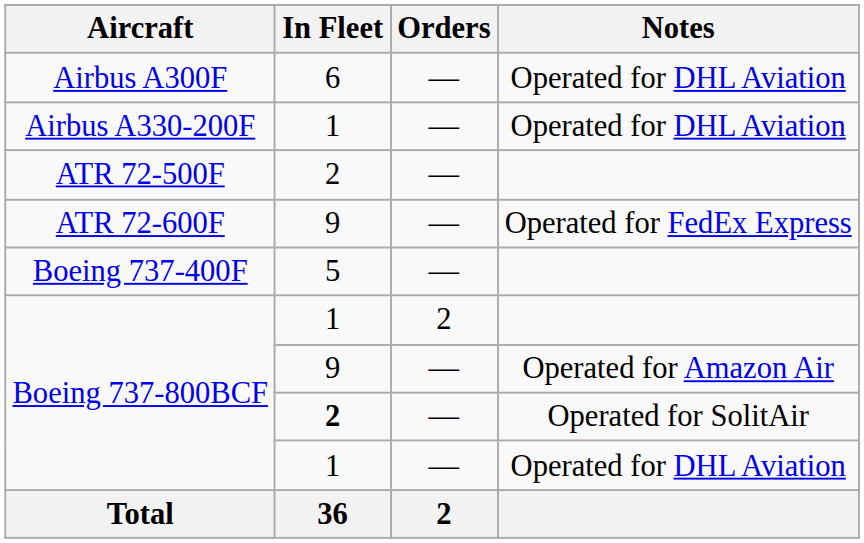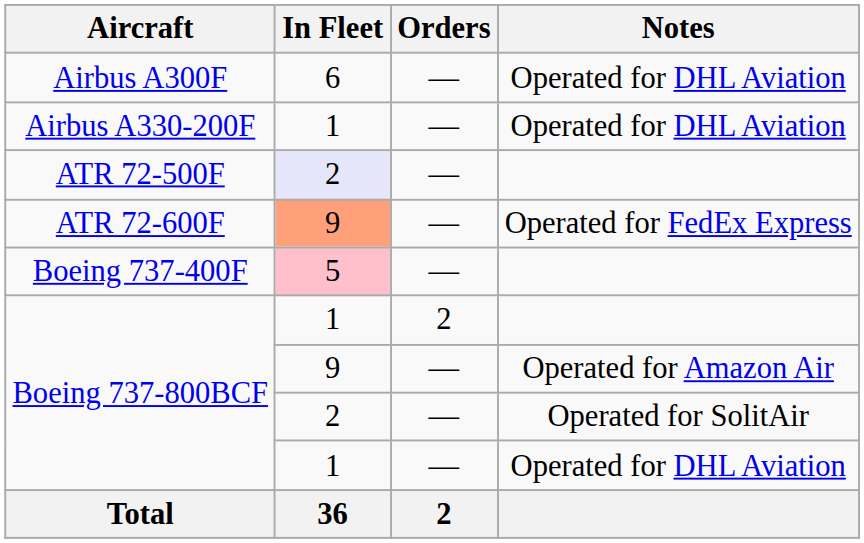(333, 174) no background -> (333, 174) lavender background
(333, 222) no background -> (333, 222) lightsalmon background
(333, 271) no background -> (333, 271) pink background
(333, 416) bold -> (333, 416) normal
